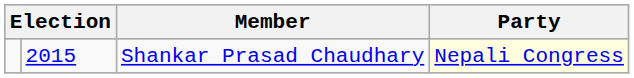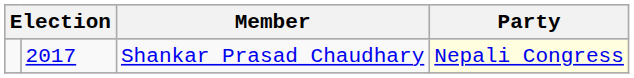(51, 56) 2015 -> (51, 56) 2017
